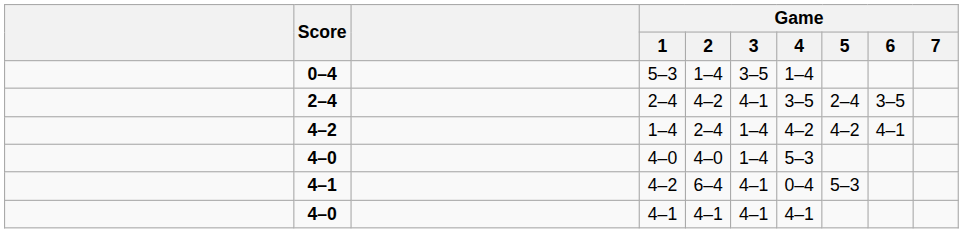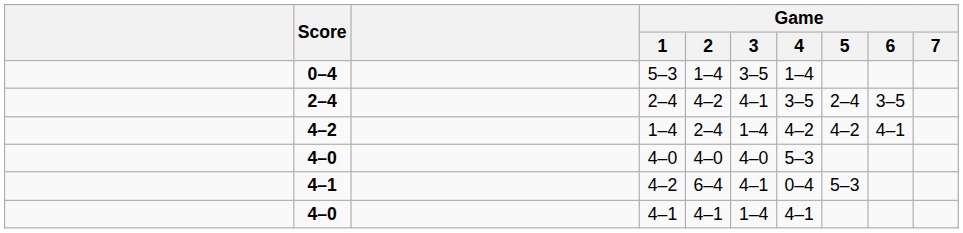(754, 158) 1–4 -> (754, 158) 4–0
(754, 213) 4–1 -> (754, 213) 1–4
